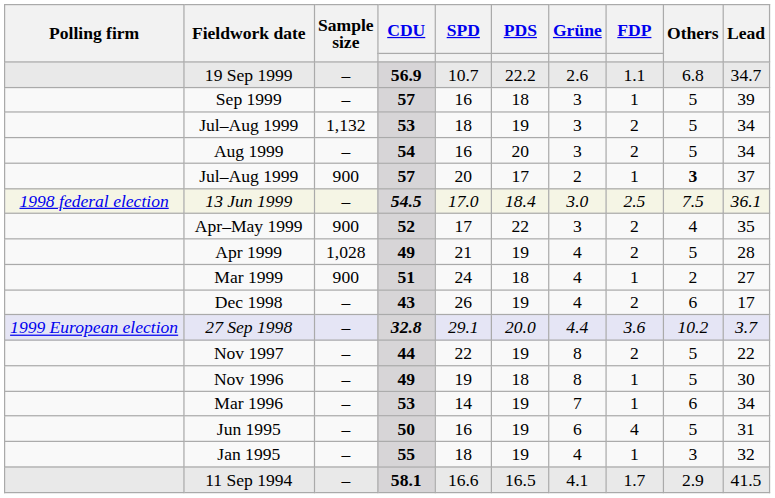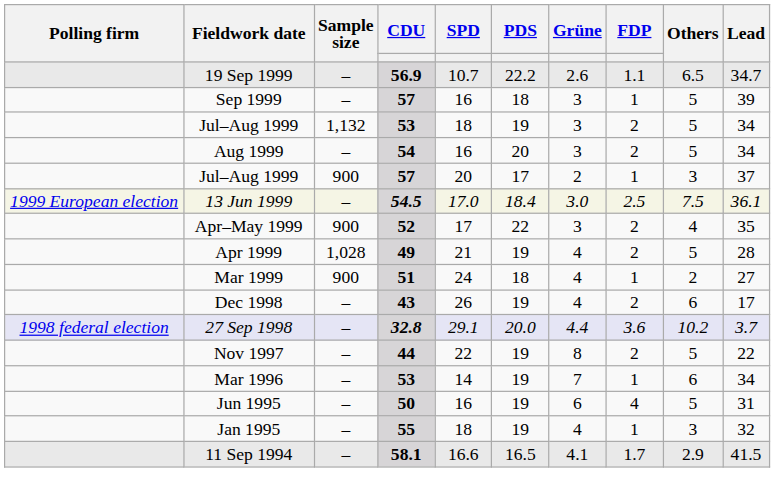(693, 75) 6.8 -> (693, 75) 6.5
(693, 176) bold -> (693, 176) normal
(94, 201) 1998 federal election -> (94, 201) 1999 European election
(94, 328) 1999 European election -> (94, 328) 1998 federal election
- row: (249, 378)
